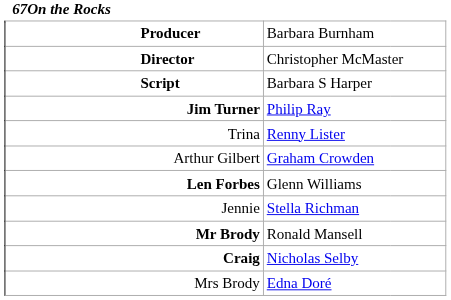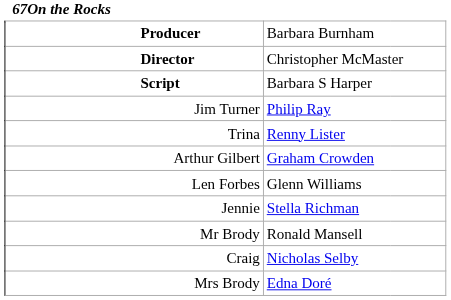(223, 108) bold -> (227, 108) normal
(223, 183) bold -> (226, 183) normal
(228, 233) bold -> (230, 233) normal
(241, 258) bold -> (243, 258) normal
